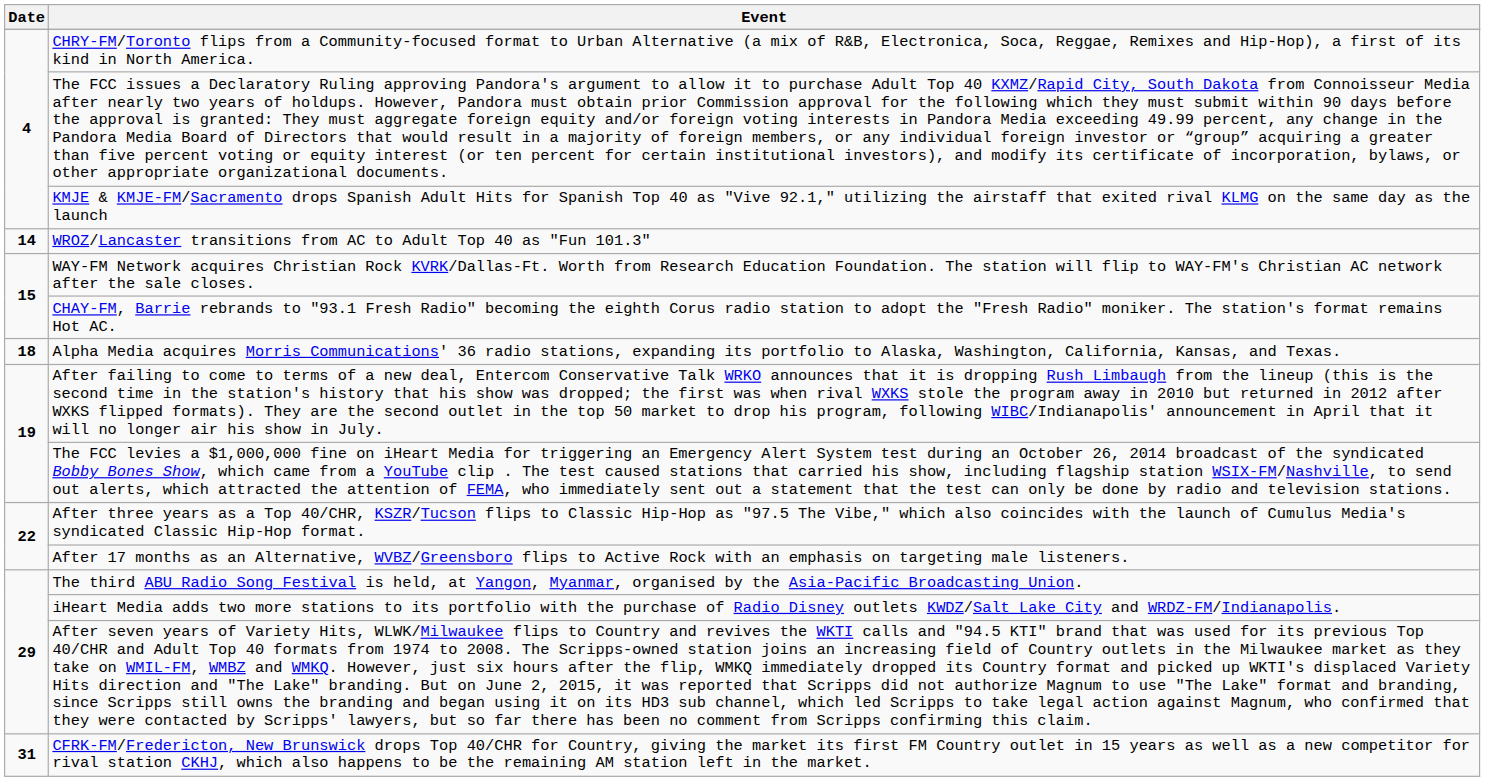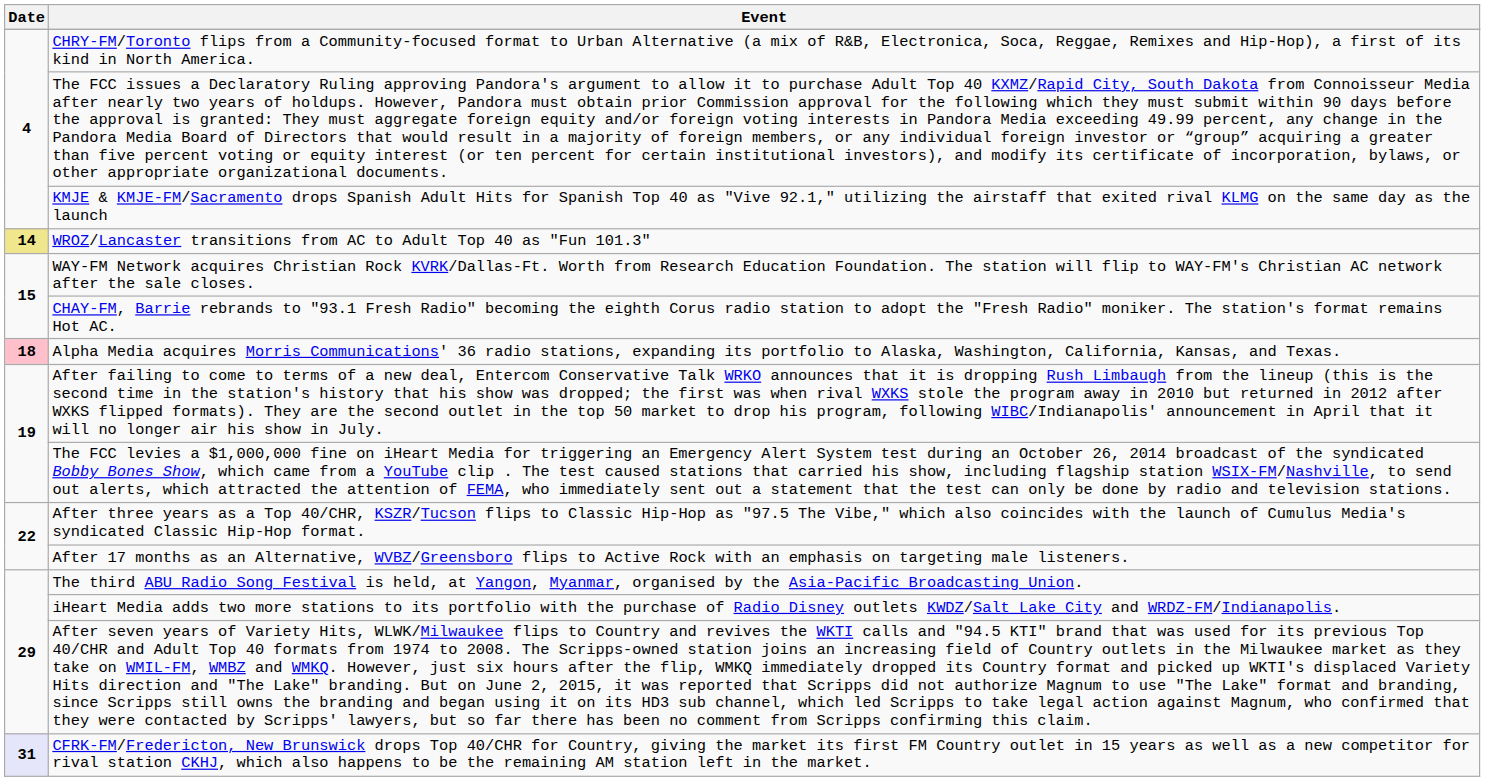(27, 241) no background -> (27, 241) khaki background
(27, 351) no background -> (27, 351) pink background
(27, 755) no background -> (27, 755) lavender background
